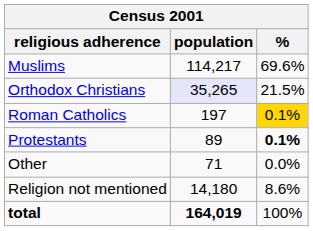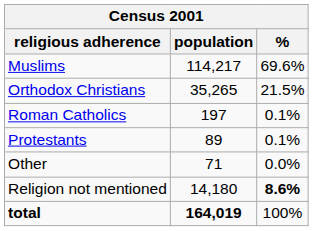(214, 90) lavender background -> (214, 90) no background
(282, 115) gold background -> (282, 115) no background
(282, 139) bold -> (282, 139) normal
(282, 189) normal -> (282, 189) bold
